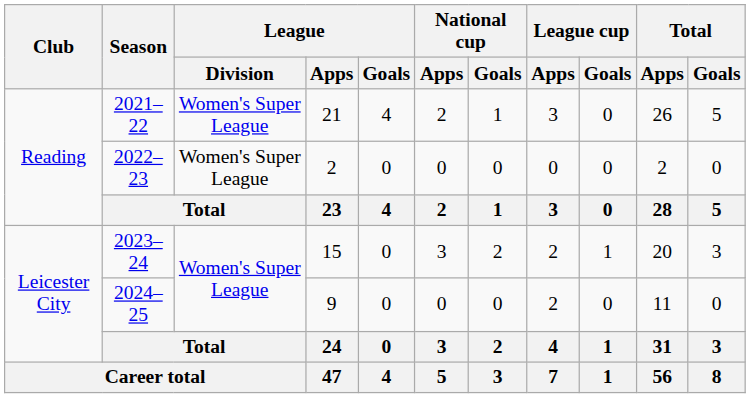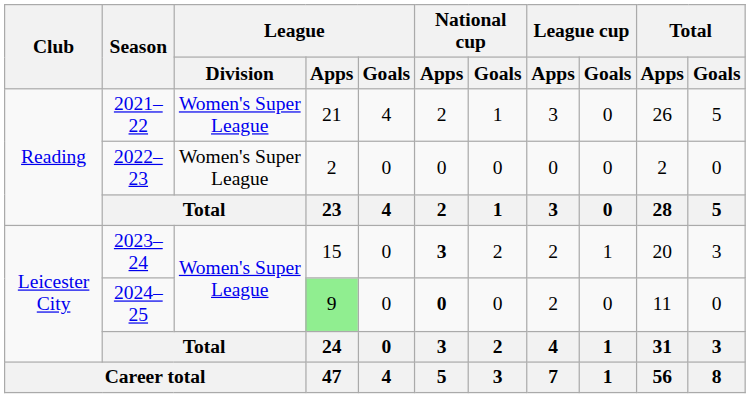(442, 251) normal -> (442, 251) bold
(332, 304) no background -> (332, 304) lightgreen background
(442, 304) normal -> (442, 304) bold
